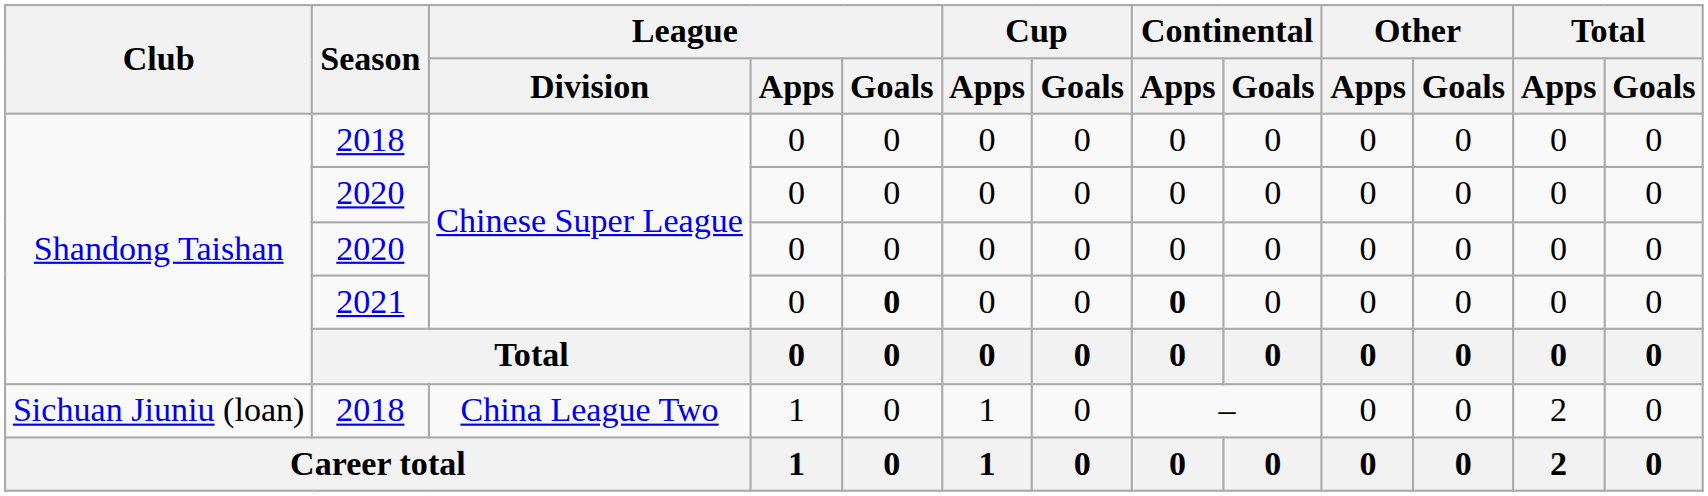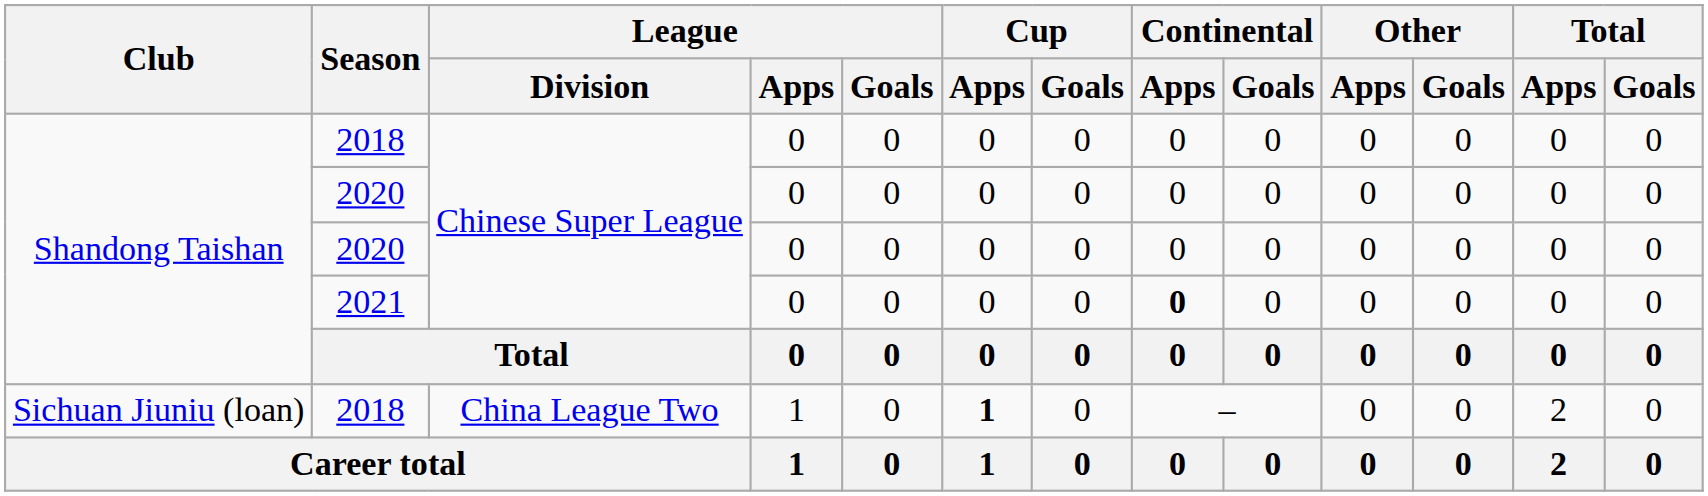(892, 301) bold -> (892, 301) normal
(987, 409) normal -> (987, 409) bold
